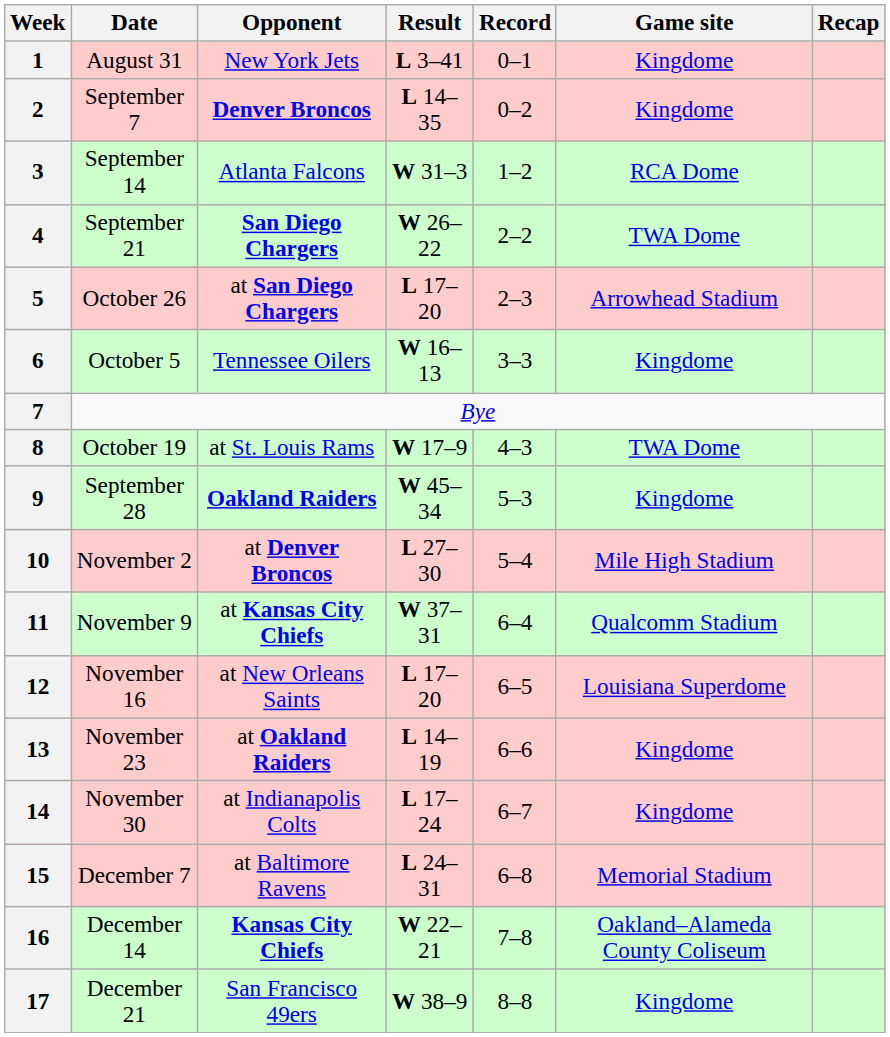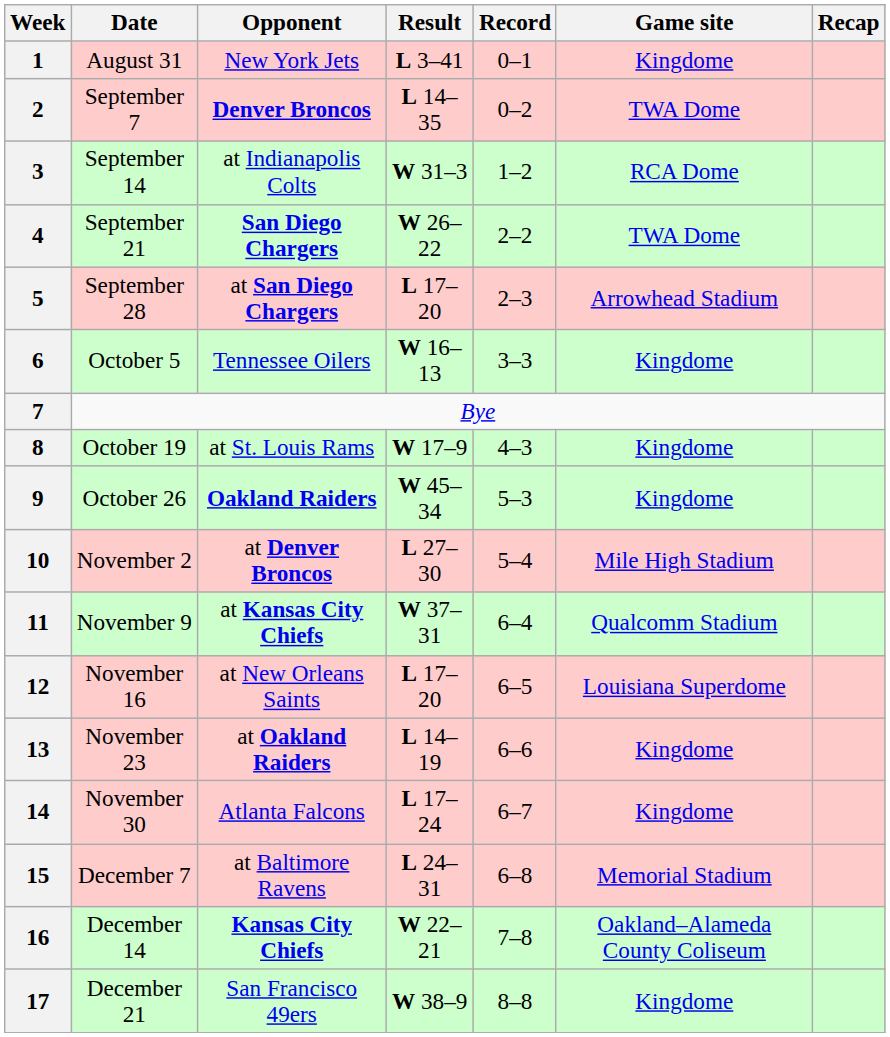(684, 109) Kingdome -> (684, 109) TWA Dome
(292, 172) Atlanta Falcons -> (292, 172) at Indianapolis Colts
(134, 298) October 26 -> (134, 298) September 28
(684, 447) TWA Dome -> (684, 447) Kingdome
(134, 497) September 28 -> (134, 497) October 26
(292, 812) at Indianapolis Colts -> (292, 812) Atlanta Falcons
